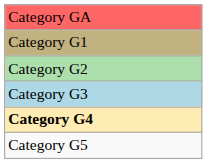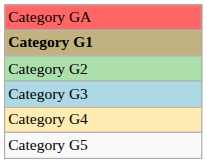(48, 42) normal -> (51, 42) bold
(51, 119) bold -> (48, 119) normal
